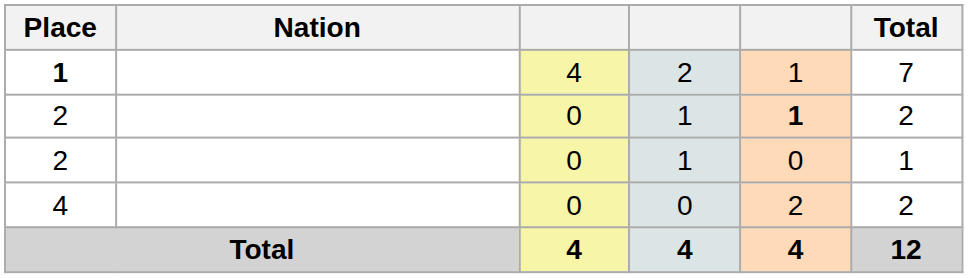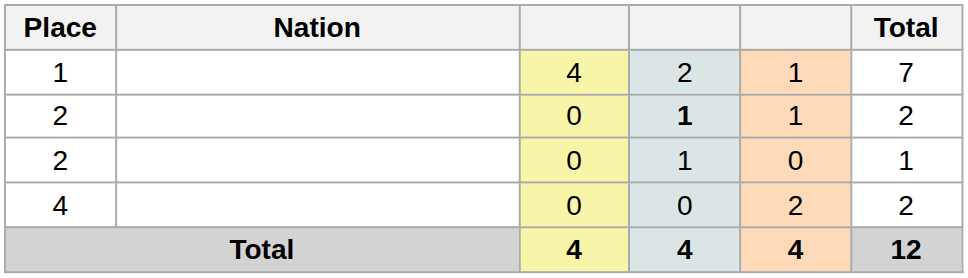(60, 72) bold -> (60, 72) normal
(685, 116) normal -> (685, 116) bold
(795, 116) bold -> (795, 116) normal
